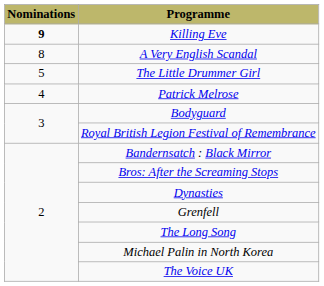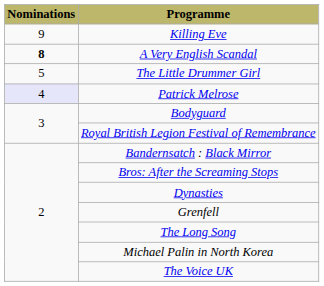(41, 34) bold -> (41, 34) normal
(41, 53) normal -> (41, 53) bold
(41, 93) no background -> (41, 93) lavender background
